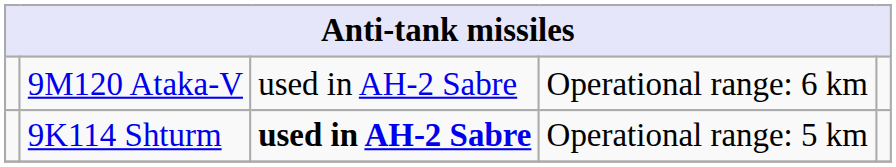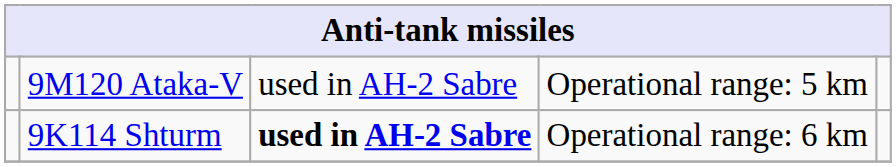(707, 82) Operational range: 6 km -> (707, 82) Operational range: 5 km
(707, 135) Operational range: 5 km -> (707, 135) Operational range: 6 km
